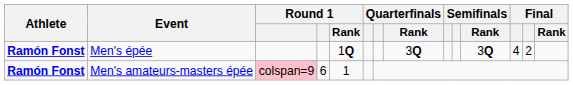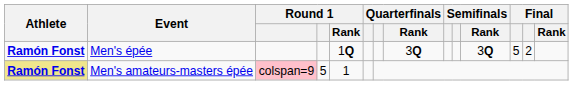(516, 52) 4 -> (516, 52) 5
(46, 71) no background -> (46, 71) khaki background
(323, 71) 6 -> (323, 71) 5
